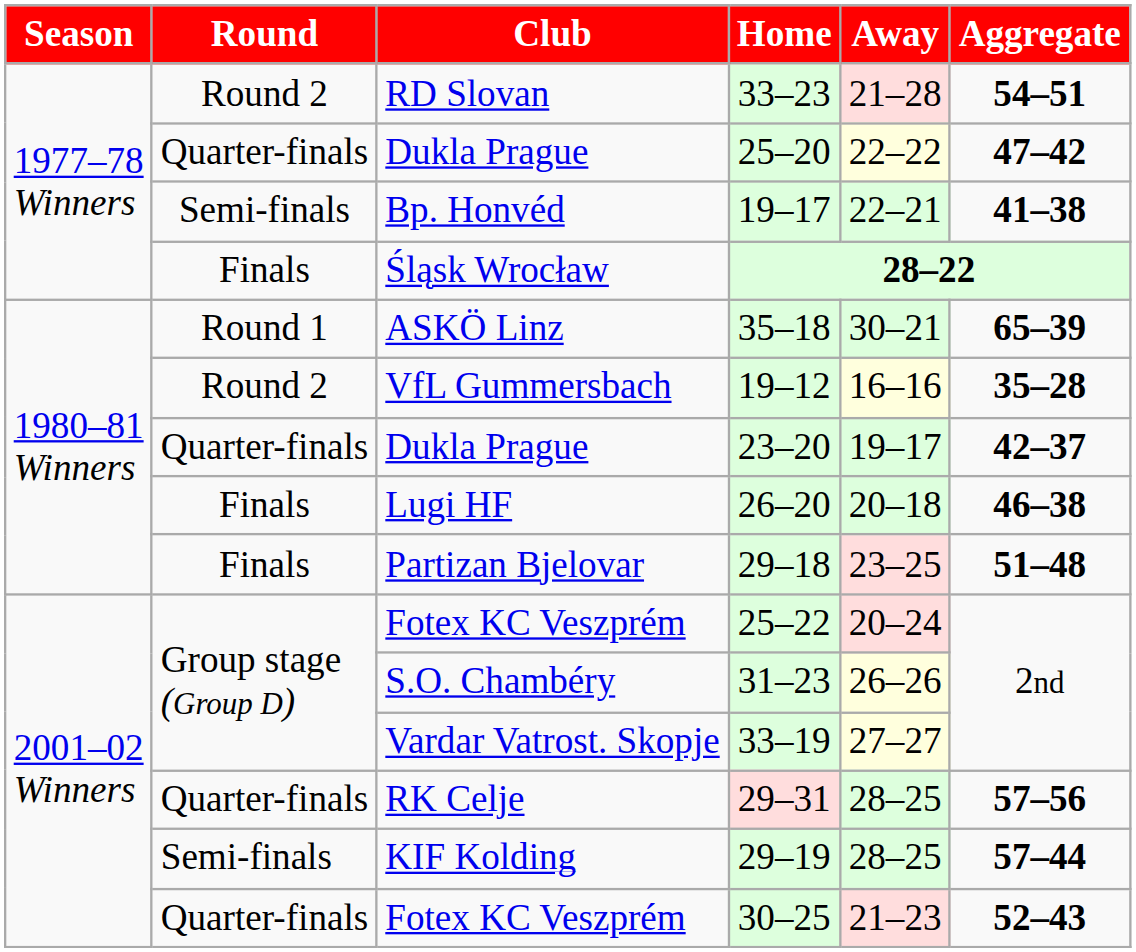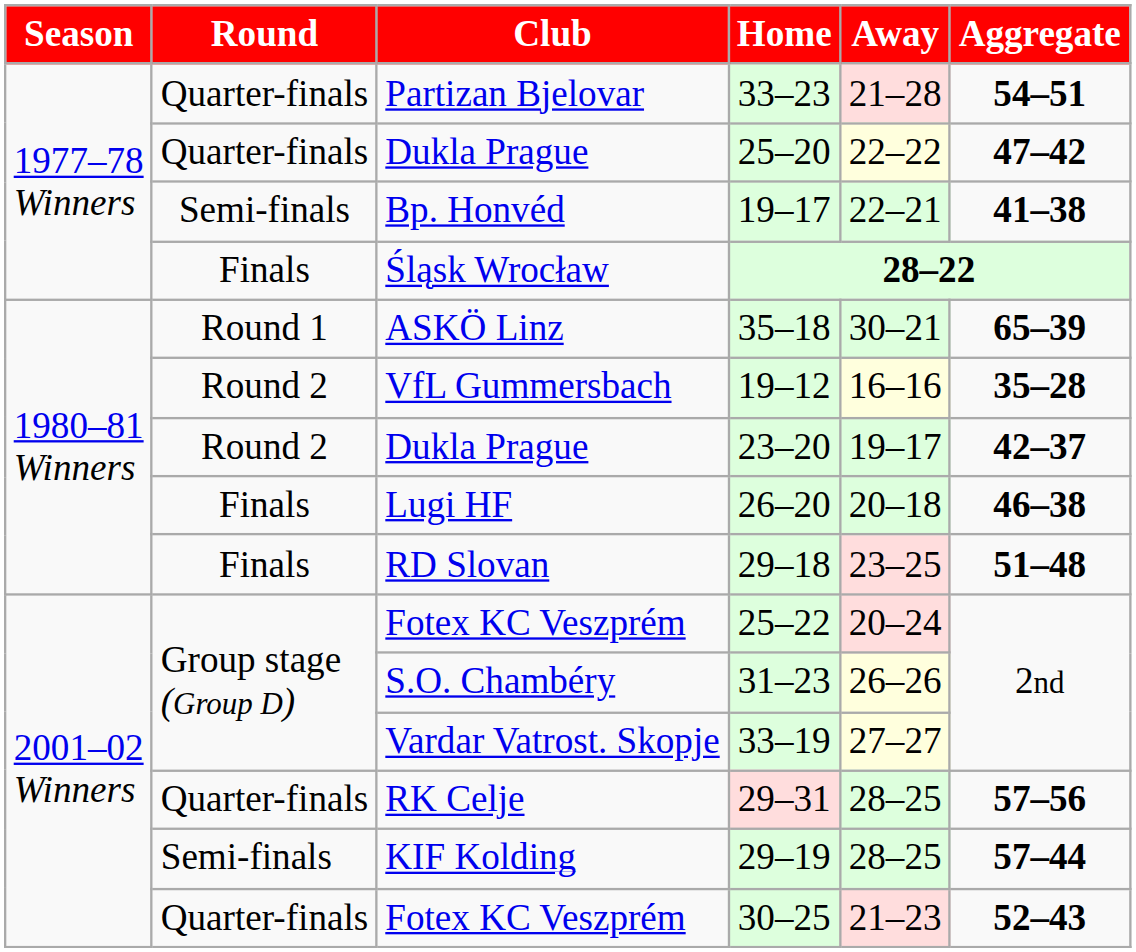(264, 92) Round 2 -> (264, 92) Quarter-finals
(467, 92) RD Slovan -> (515, 92) Partizan Bjelovar
(264, 446) Quarter-finals -> (264, 446) Round 2
(515, 563) Partizan Bjelovar -> (467, 563) RD Slovan
